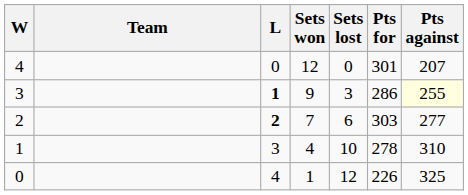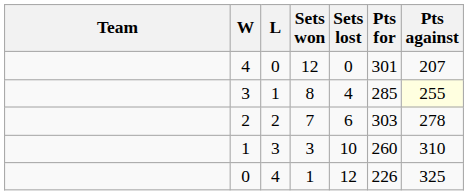columns swapped: (147, 28) <-> (19, 28)
(275, 93) bold -> (275, 93) normal
(310, 93) 9 -> (310, 93) 8
(348, 93) 3 -> (348, 93) 4
(384, 93) 286 -> (384, 93) 285
(275, 120) bold -> (275, 120) normal
(432, 120) 277 -> (432, 120) 278
(310, 148) 4 -> (310, 148) 3
(384, 148) 278 -> (384, 148) 260
